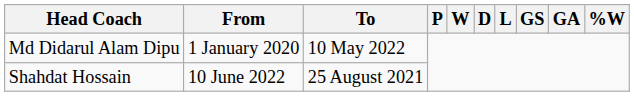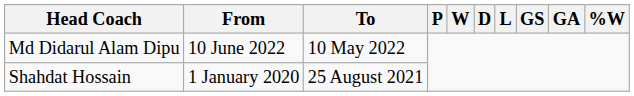(244, 47) 1 January 2020 -> (237, 47) 10 June 2022
(237, 76) 10 June 2022 -> (244, 76) 1 January 2020
